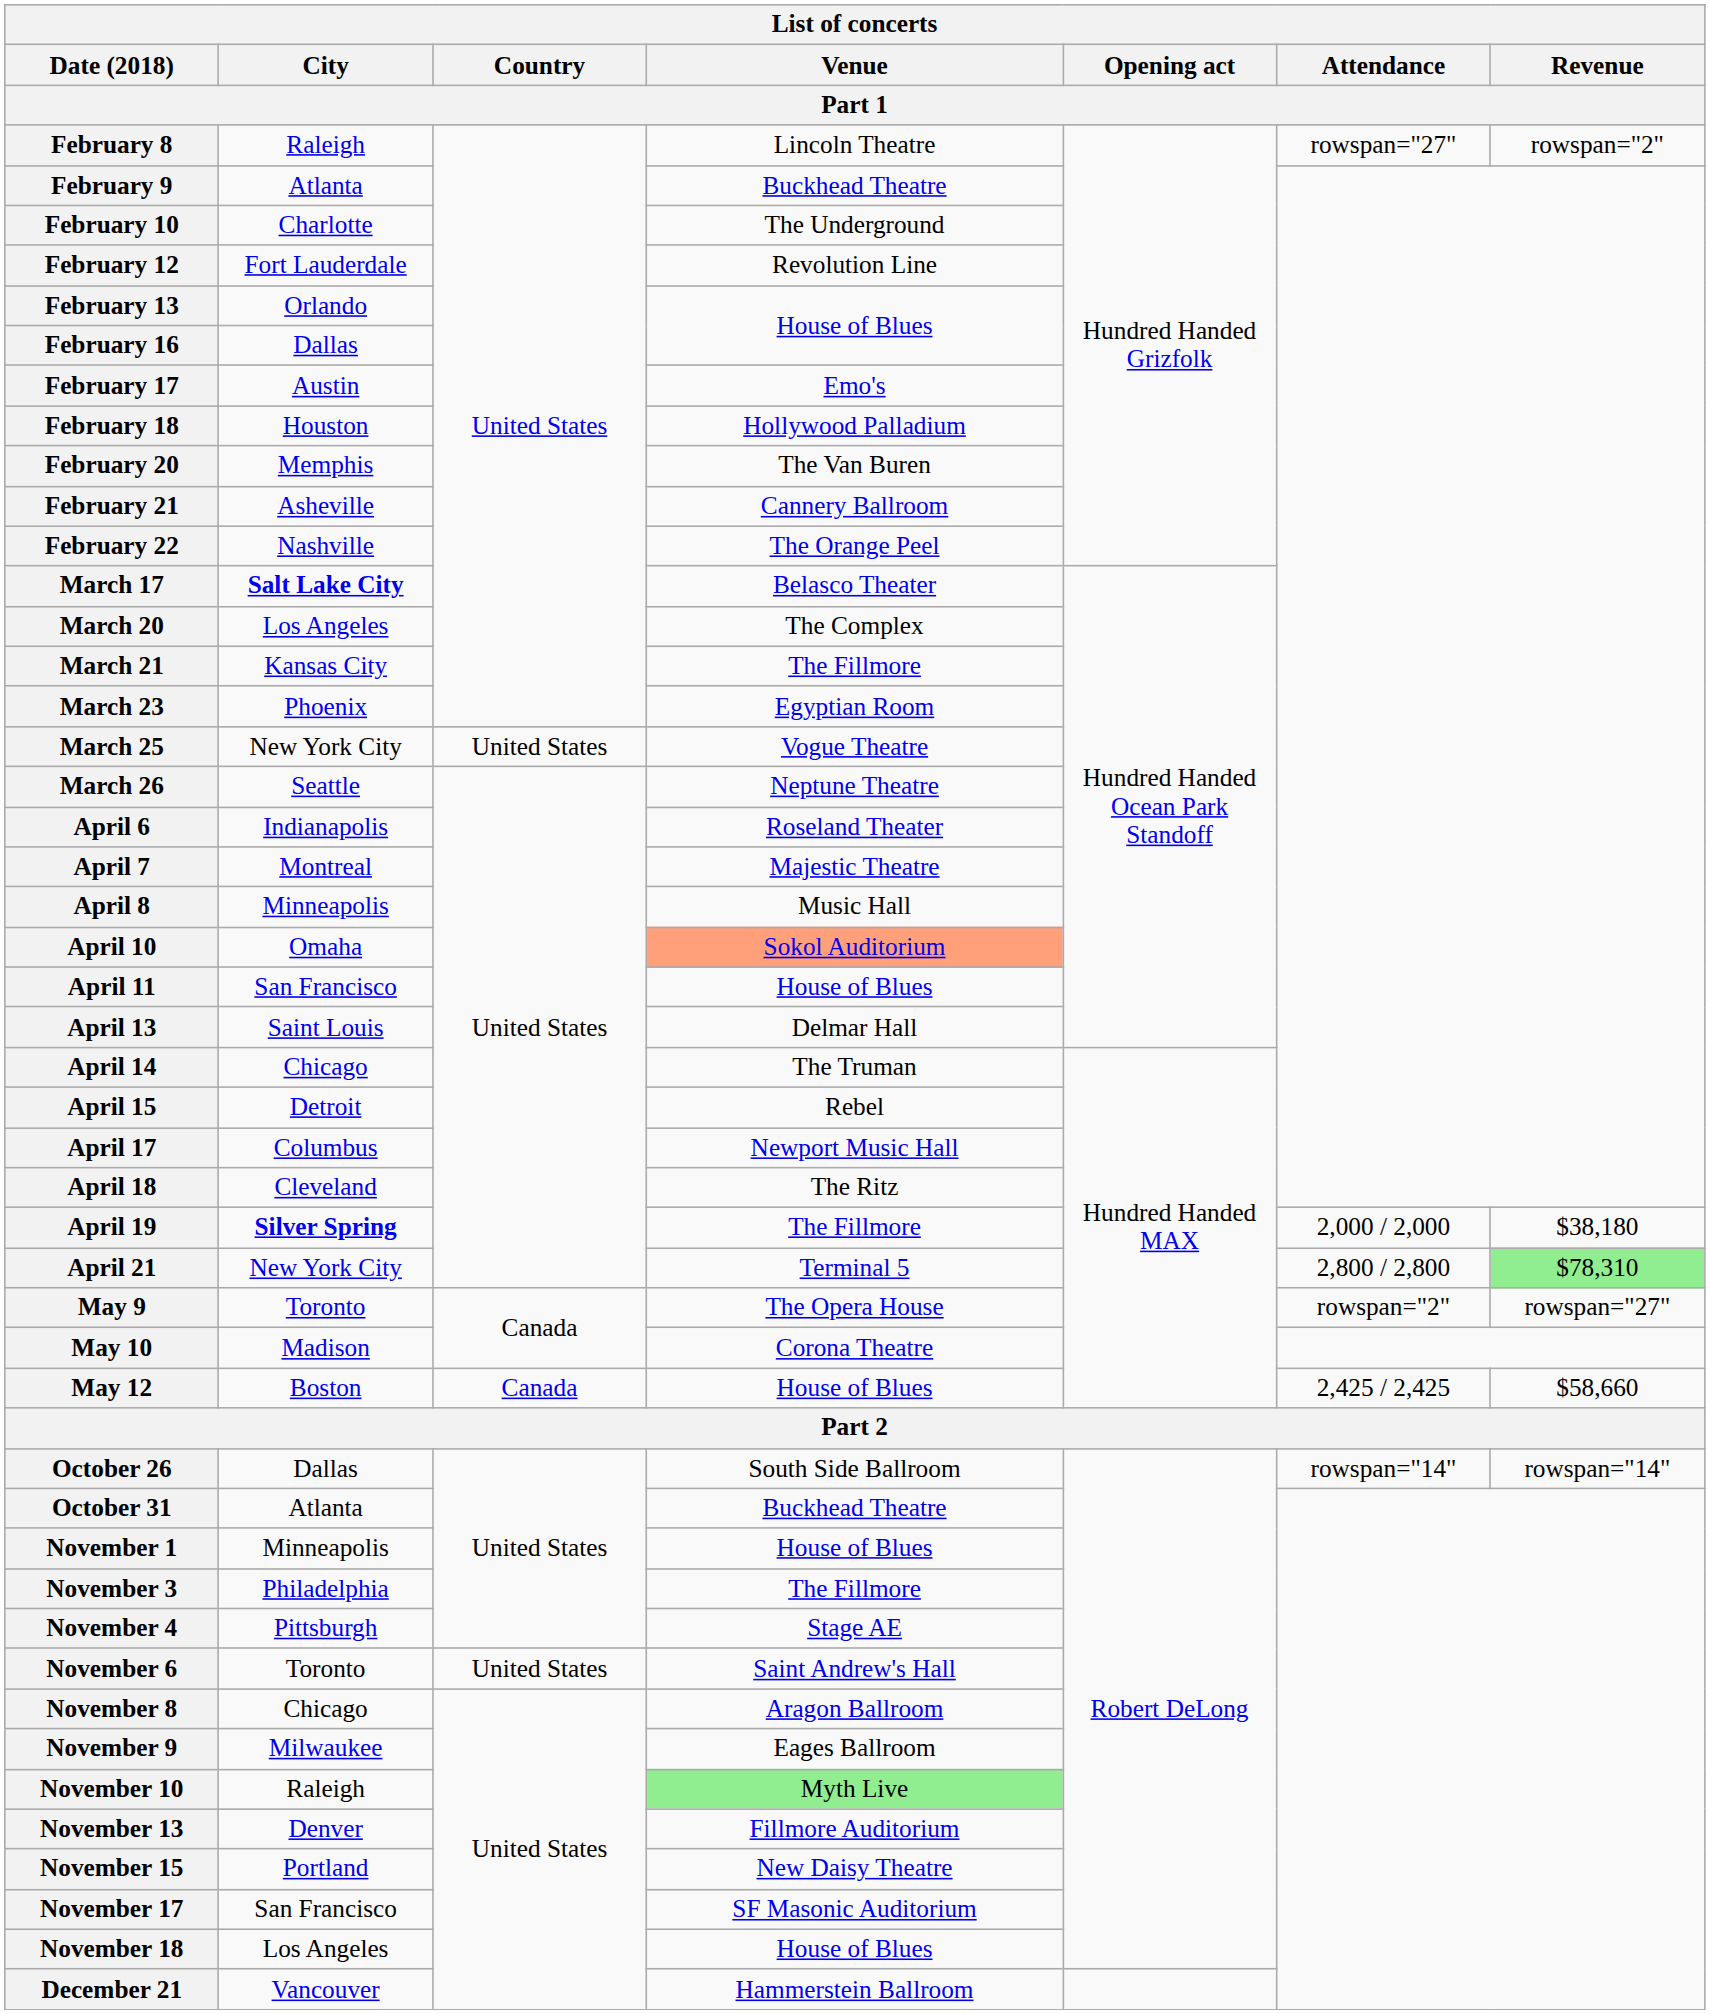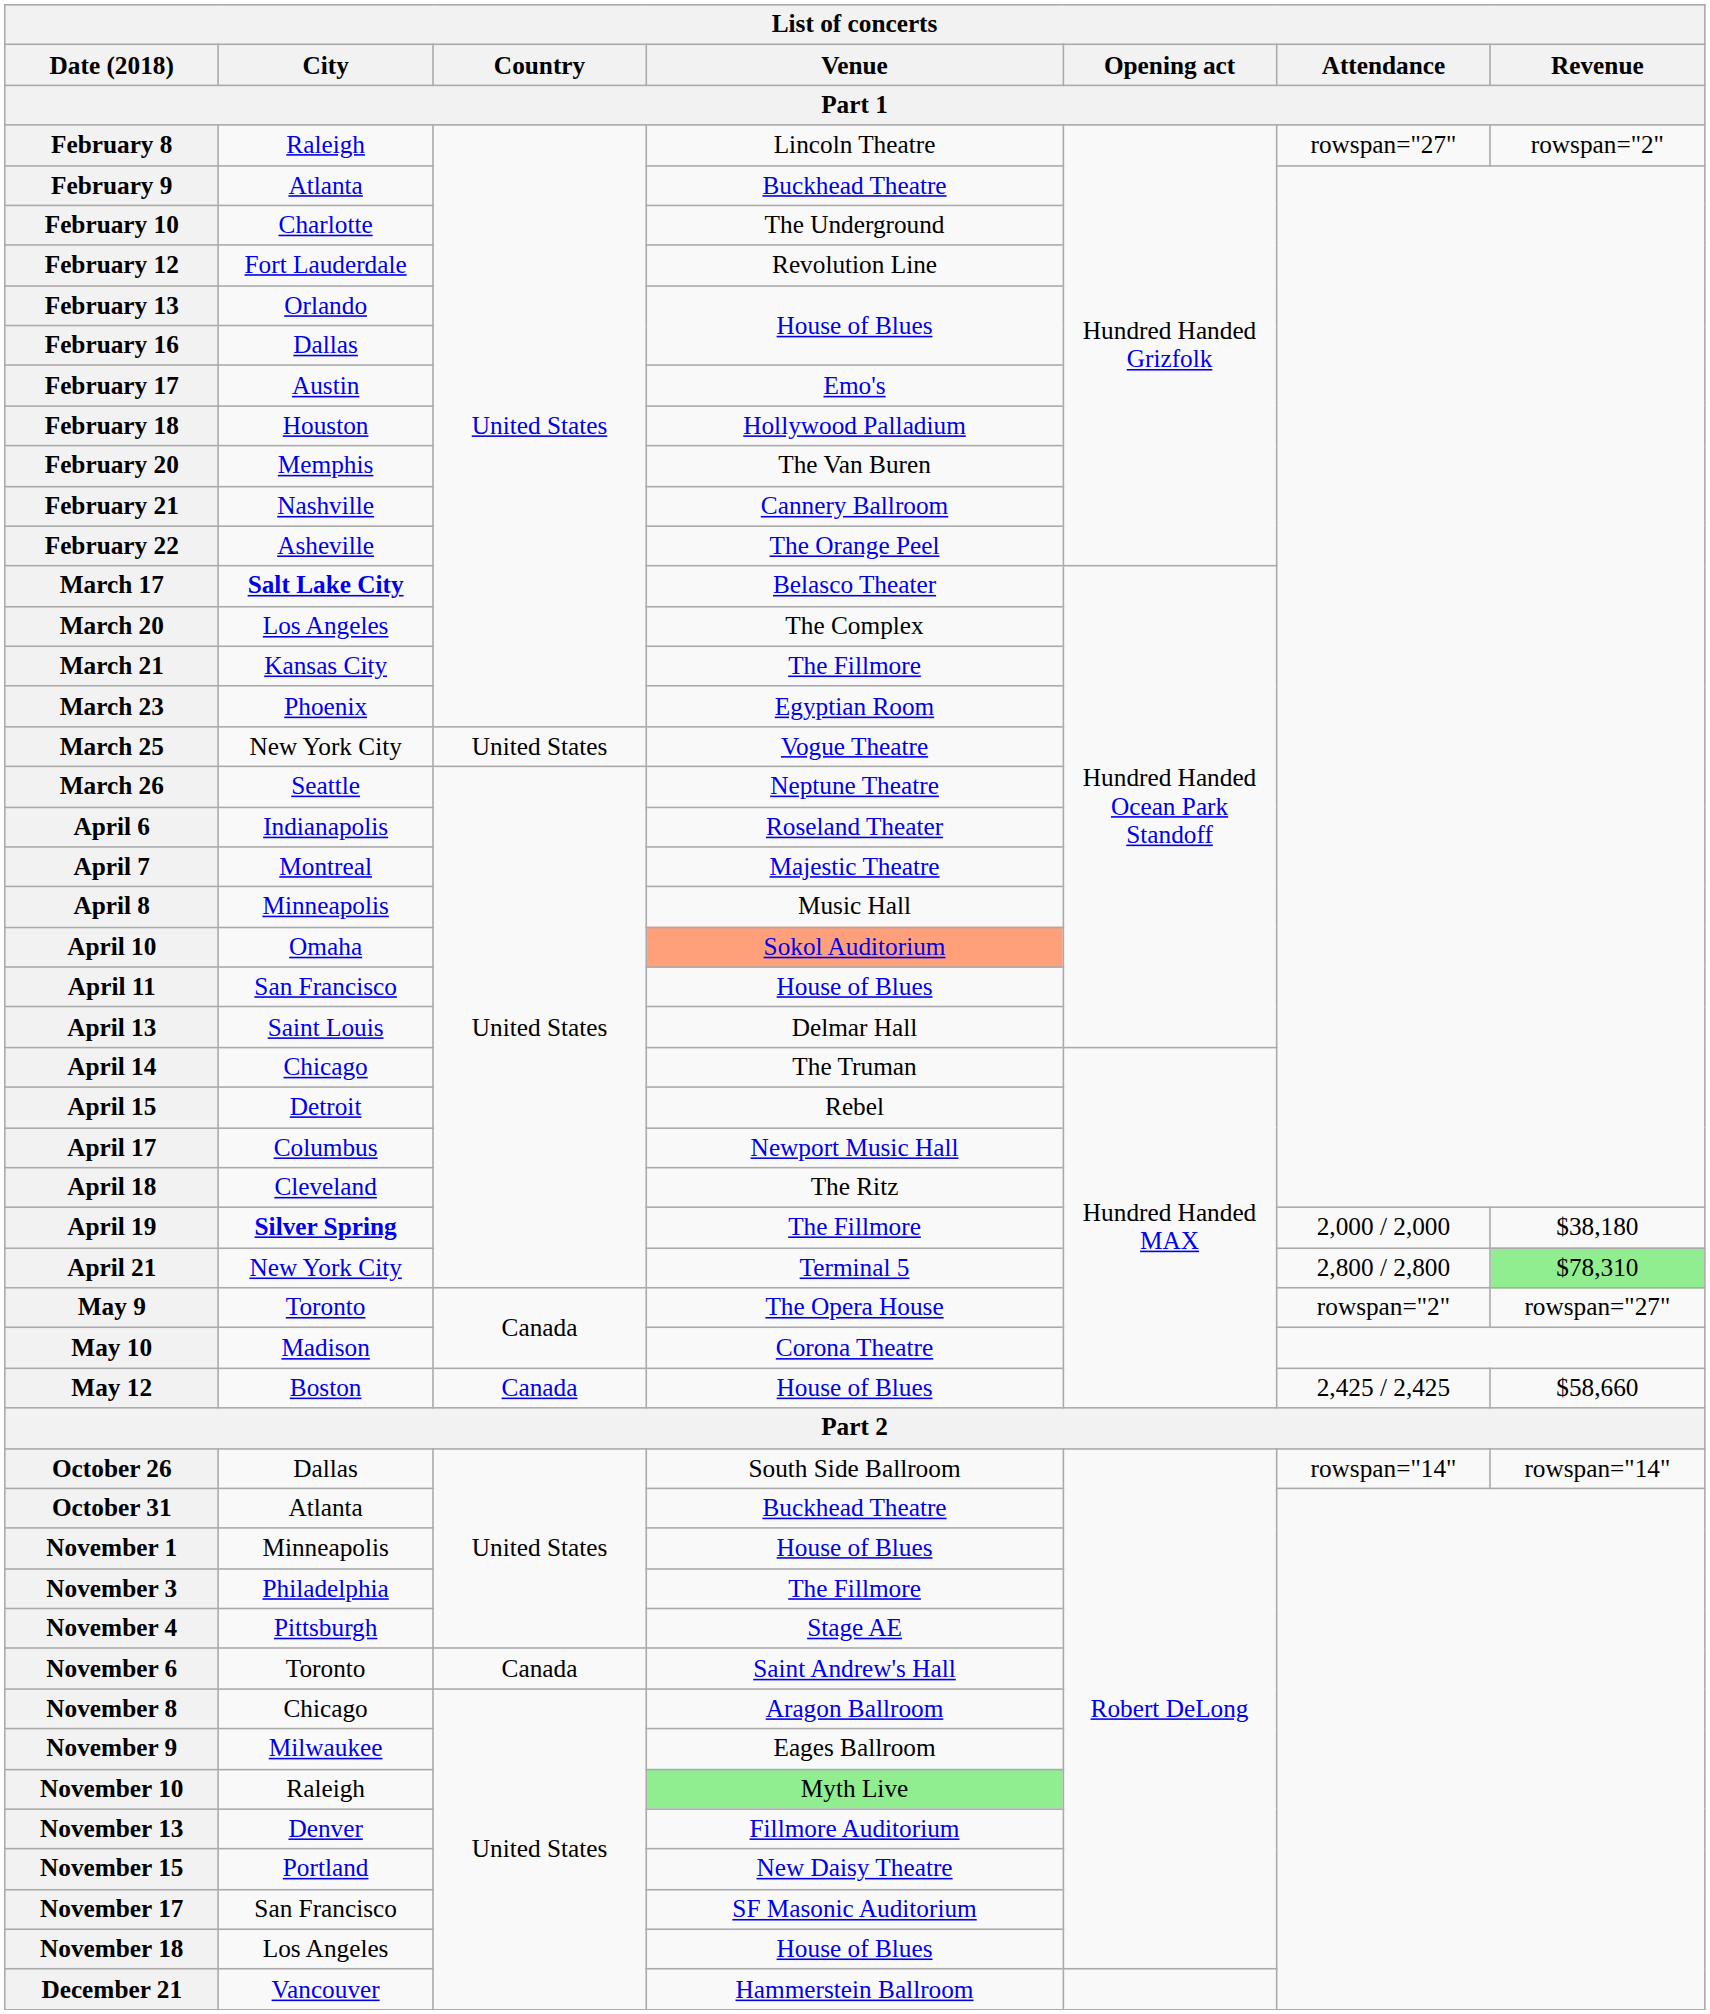(326, 505) Asheville -> (326, 505) Nashville
(326, 545) Nashville -> (326, 545) Asheville
(540, 1668) United States -> (540, 1668) Canada
